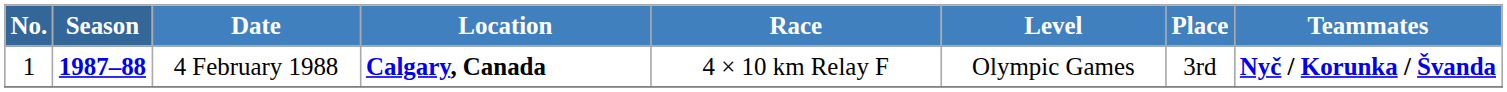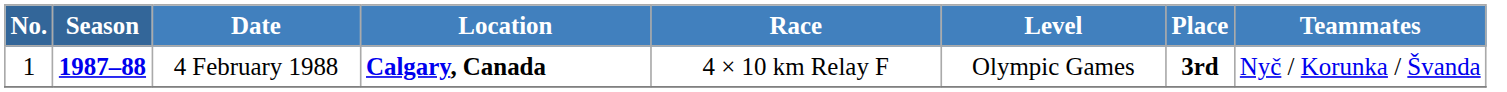(1200, 66) normal -> (1200, 66) bold
(1368, 66) bold -> (1360, 66) normal
